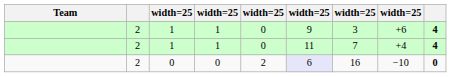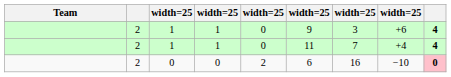(309, 63) lavender background -> (309, 63) no background
(435, 63) no background -> (435, 63) pink background
